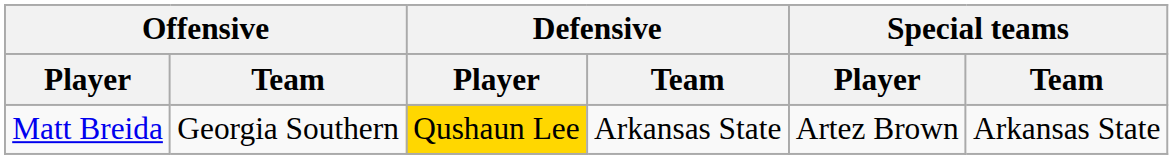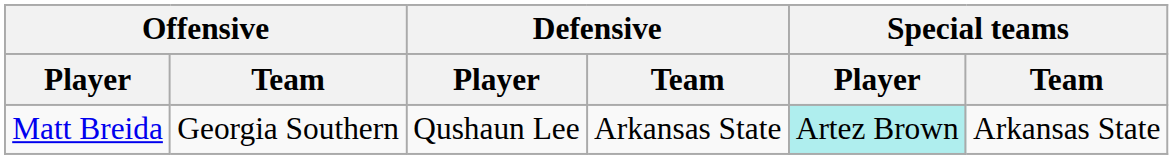(496, 128) gold background -> (496, 128) no background
(877, 128) no background -> (877, 128) paleturquoise background
